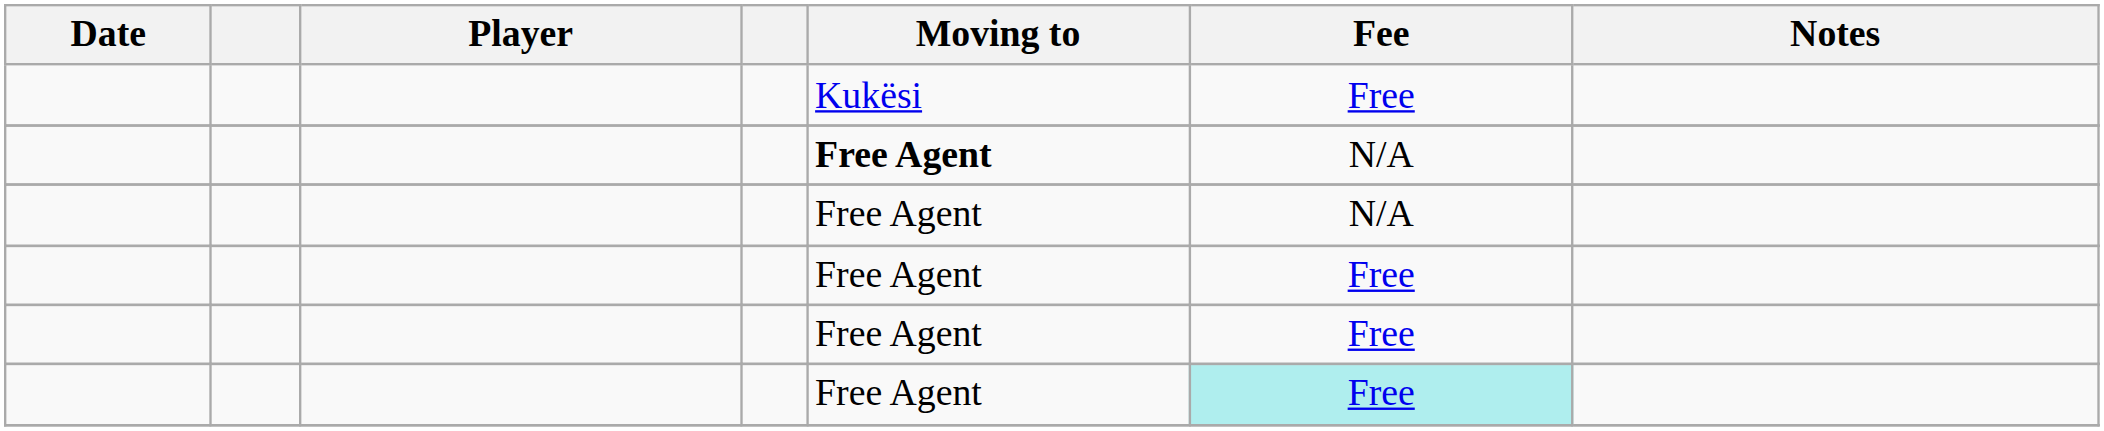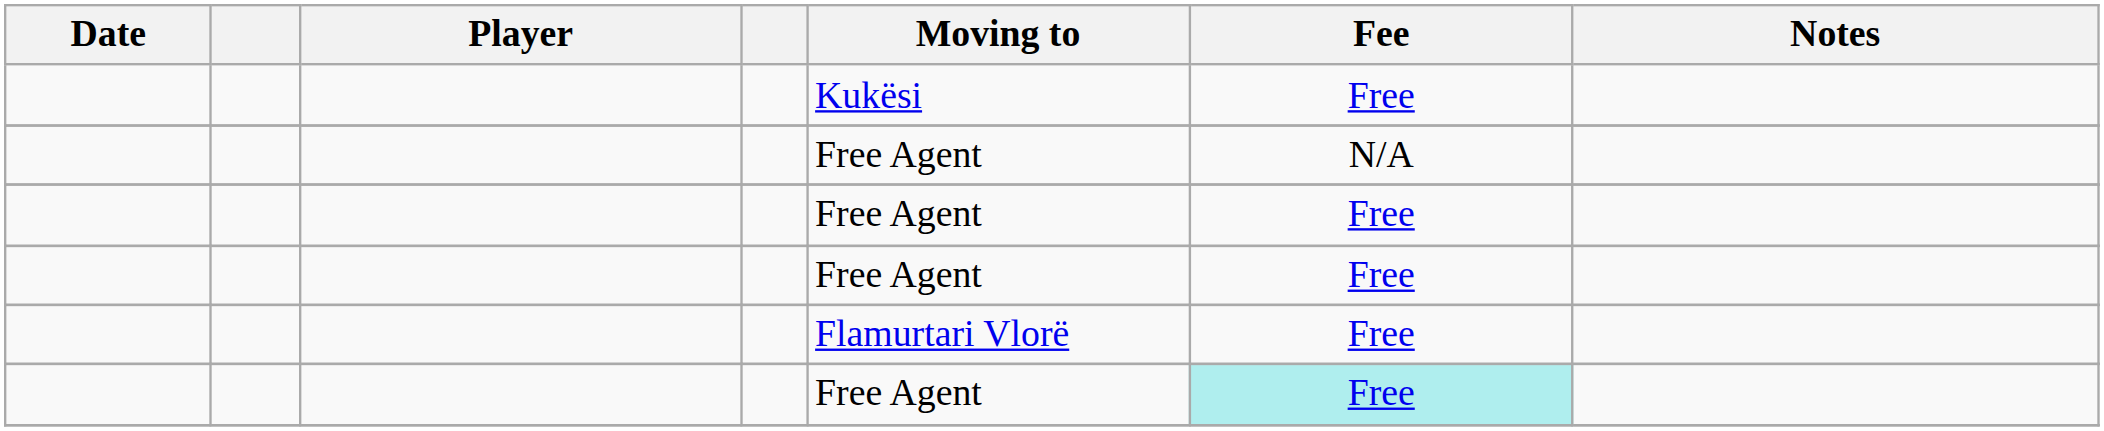(903, 154) bold -> (898, 154) normal
(1381, 214) N/A -> (1381, 214) Free
(898, 333) Free Agent -> (942, 333) Flamurtari Vlorë
